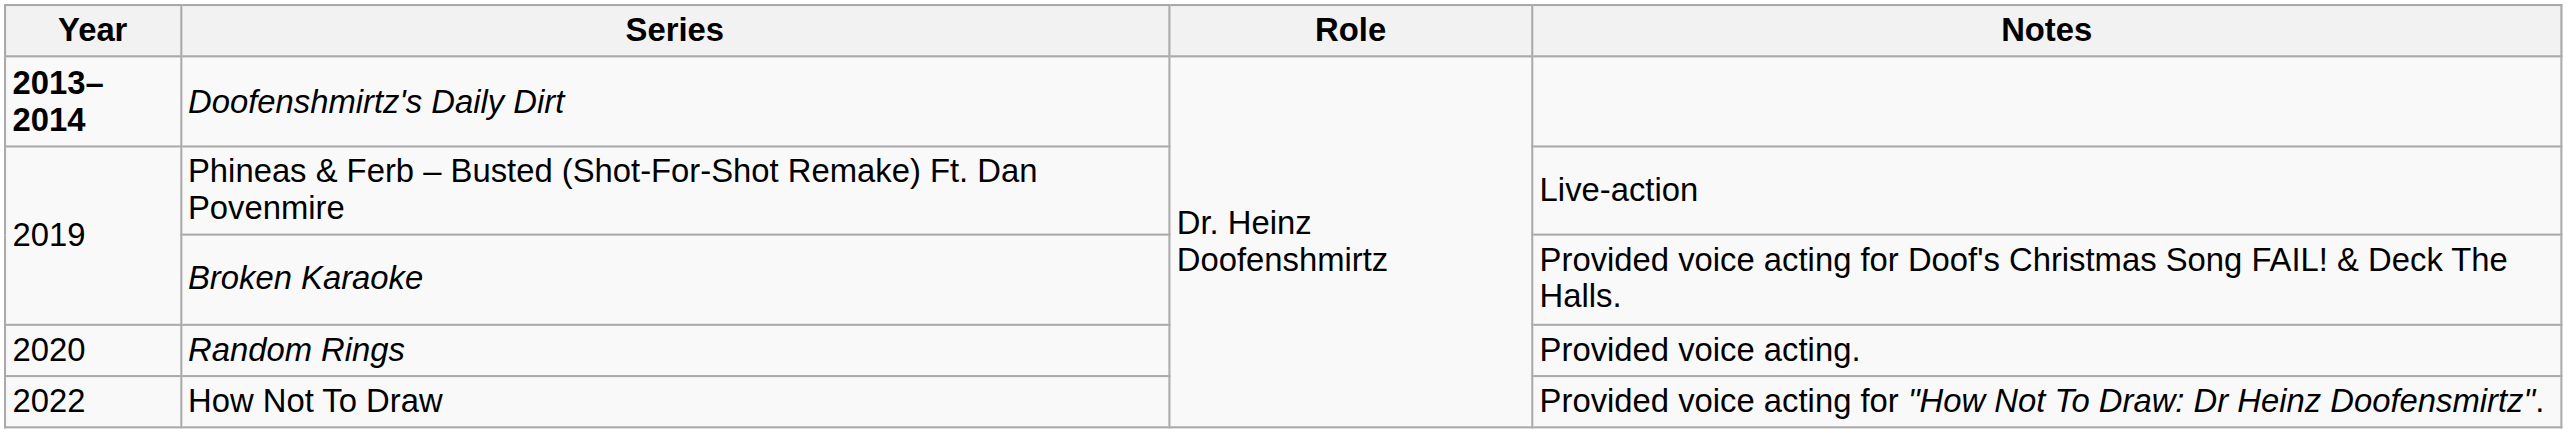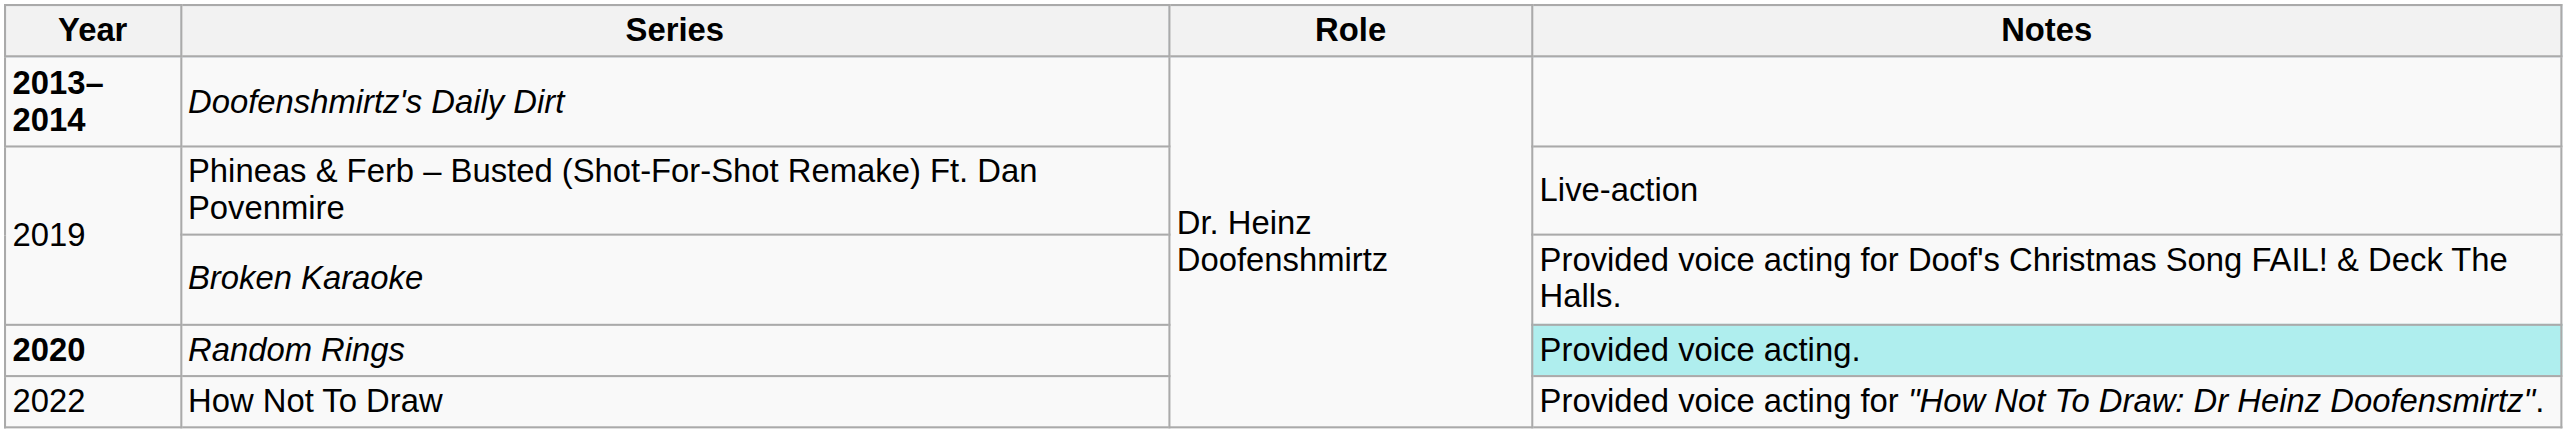(49, 349) normal -> (49, 349) bold
(1700, 349) no background -> (1700, 349) paleturquoise background
